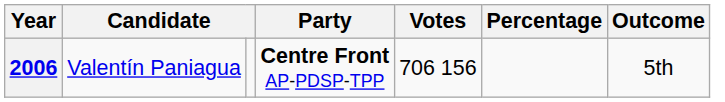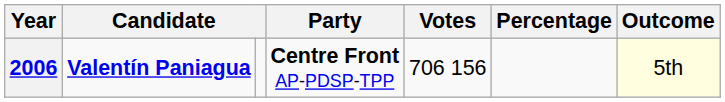(154, 67) normal -> (159, 67) bold
(658, 67) no background -> (668, 67) lightyellow background
